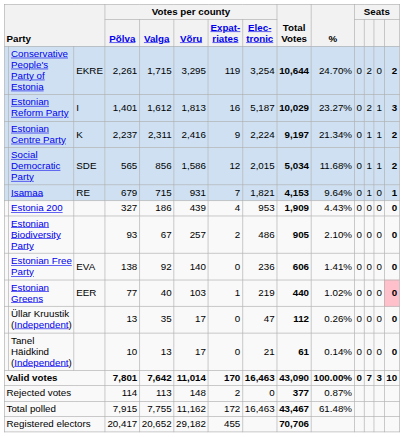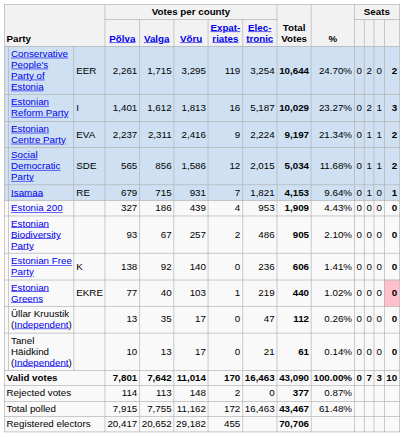(90, 70) EKRE -> (86, 70) EER
(80, 134) K -> (86, 134) EVA
(86, 266) EVA -> (80, 266) K
(86, 293) EER -> (90, 293) EKRE
